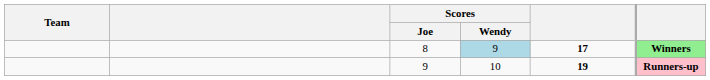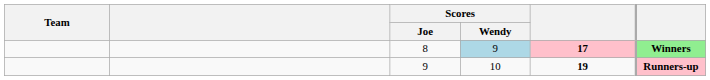(583, 49) no background -> (583, 49) pink background
